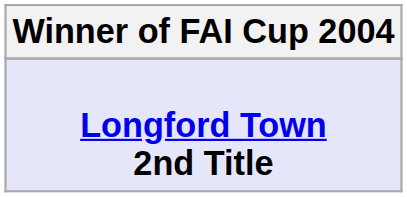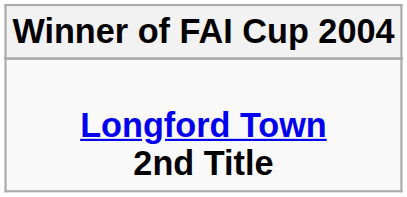(203, 143) lavender background -> (203, 143) no background
